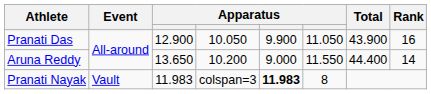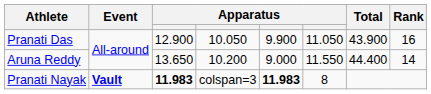(106, 80) normal -> (107, 80) bold
(174, 80) normal -> (174, 80) bold
